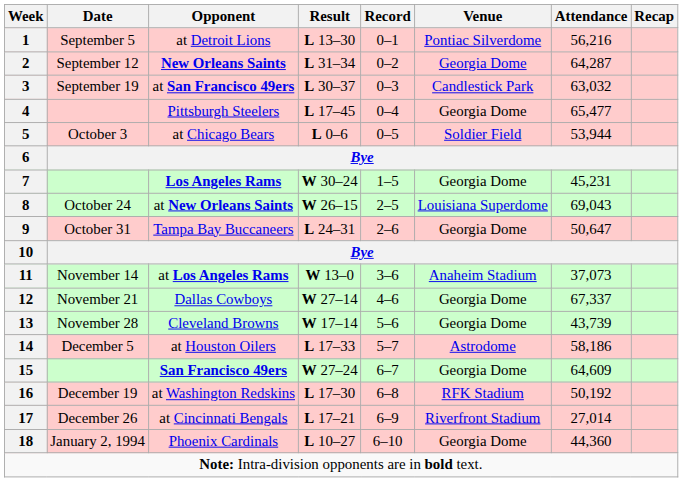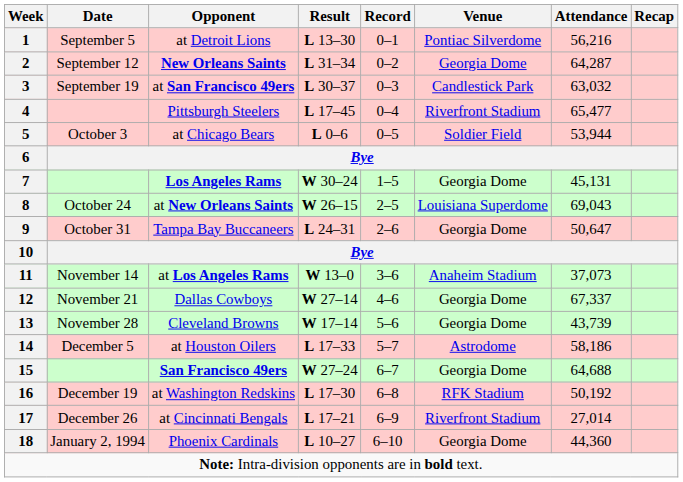(483, 110) Georgia Dome -> (483, 110) Riverfront Stadium
(591, 181) 45,231 -> (591, 181) 45,131
(591, 370) 64,609 -> (591, 370) 64,688
